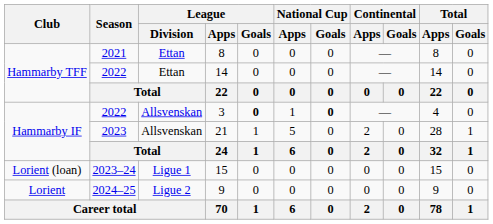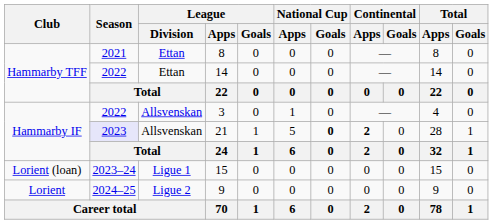(256, 111) bold -> (256, 111) normal
(330, 111) bold -> (330, 111) normal
(114, 131) no background -> (114, 131) lavender background
(330, 131) normal -> (330, 131) bold
(367, 131) normal -> (367, 131) bold
